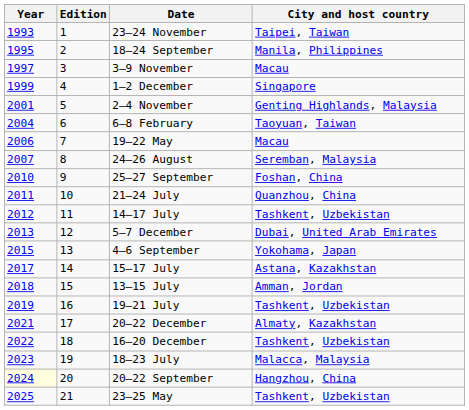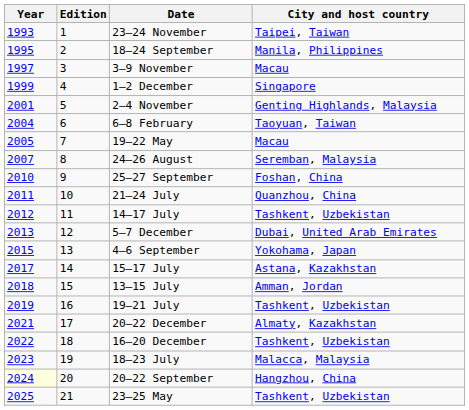(21, 141) 2006 -> (21, 141) 2005
